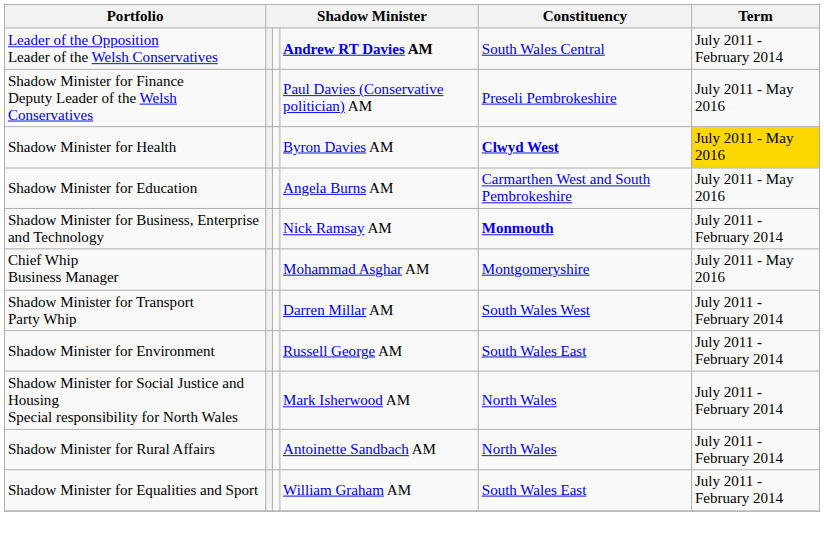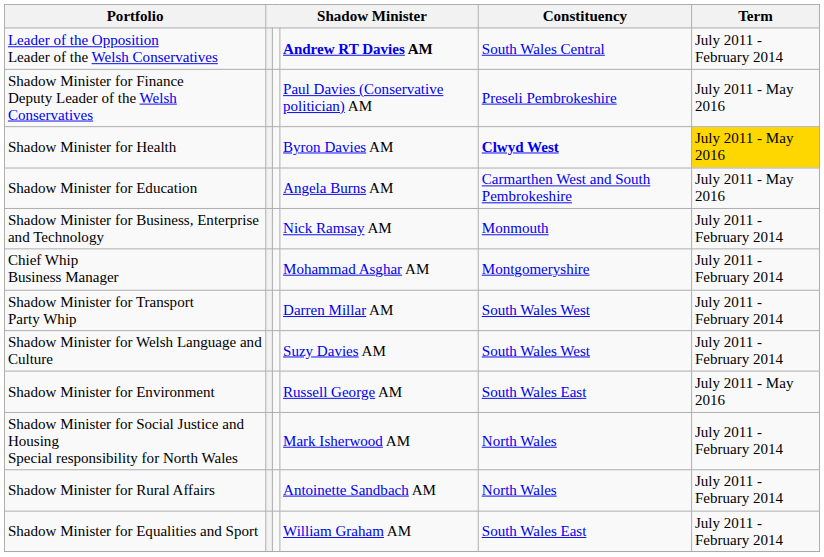(518, 228) bold -> (515, 228) normal
(744, 269) July 2011 - May 2016 -> (739, 269) July 2011 - February 2014
+ row: (135, 351)
(739, 351) July 2011 - February 2014 -> (744, 391) July 2011 - May 2016
